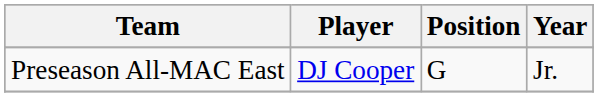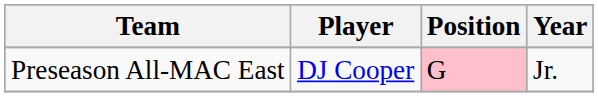(437, 69) no background -> (437, 69) pink background
